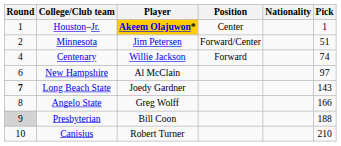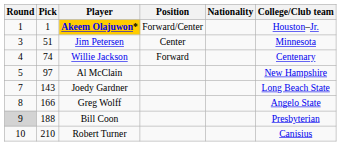columns swapped: (325, 12) <-> (77, 12)
(230, 27) Center -> (173, 27) Forward/Center
(20, 42) 2 -> (20, 42) 3
(230, 42) Forward/Center -> (173, 42) Center
(20, 73) 6 -> (20, 73) 5
(20, 88) bold -> (20, 88) normal
